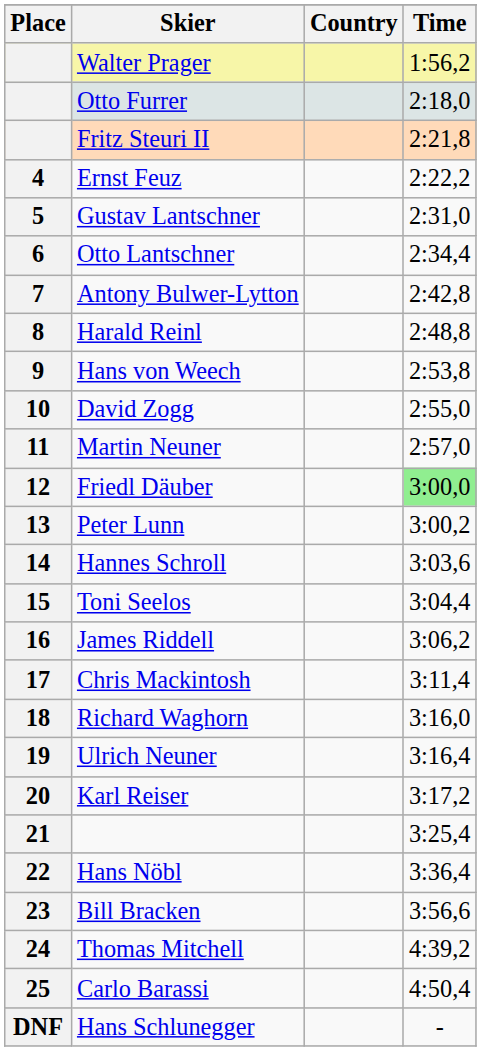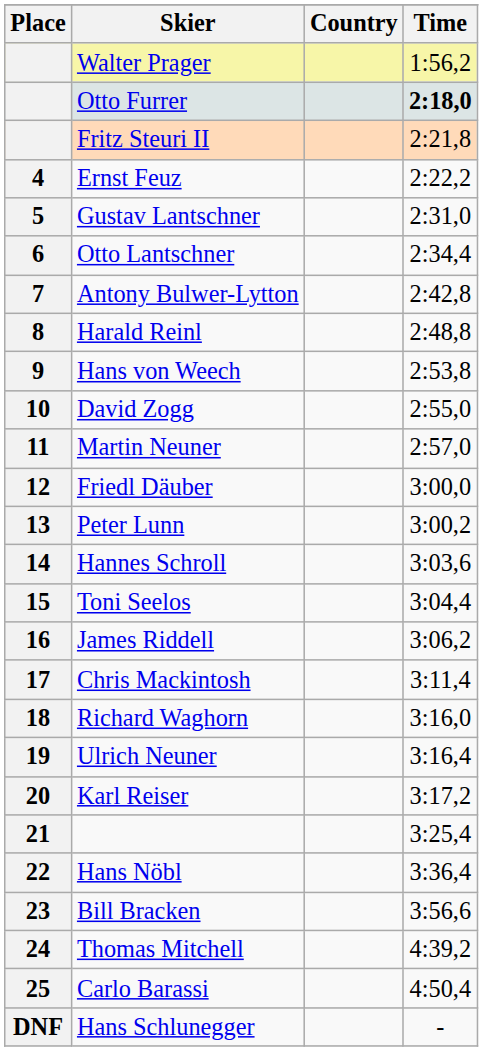(440, 100) normal -> (440, 100) bold
(440, 486) lightgreen background -> (440, 486) no background
